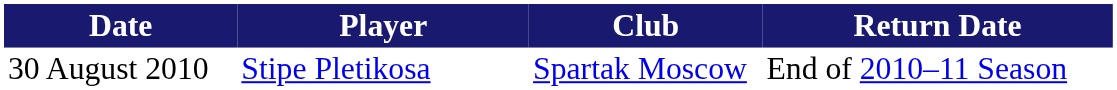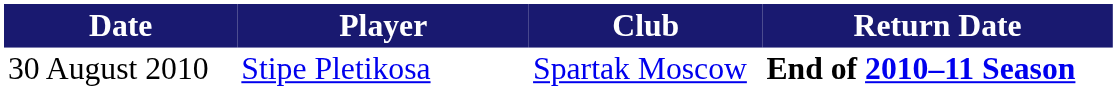(917, 68) normal -> (921, 68) bold
